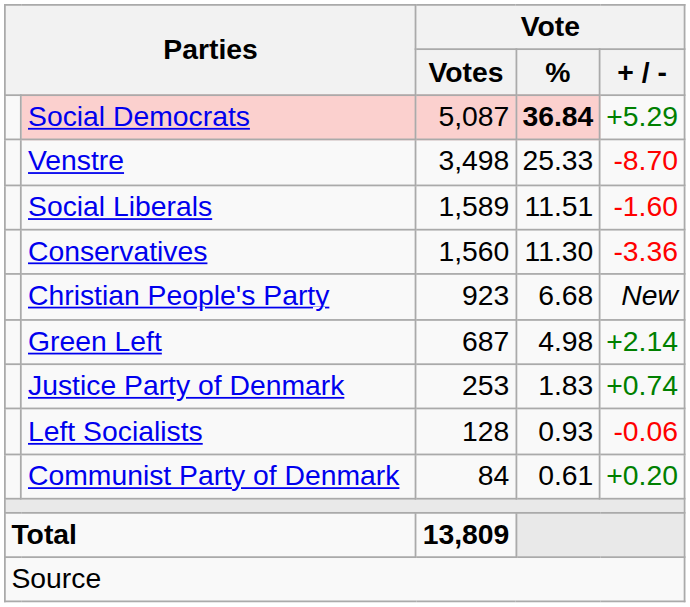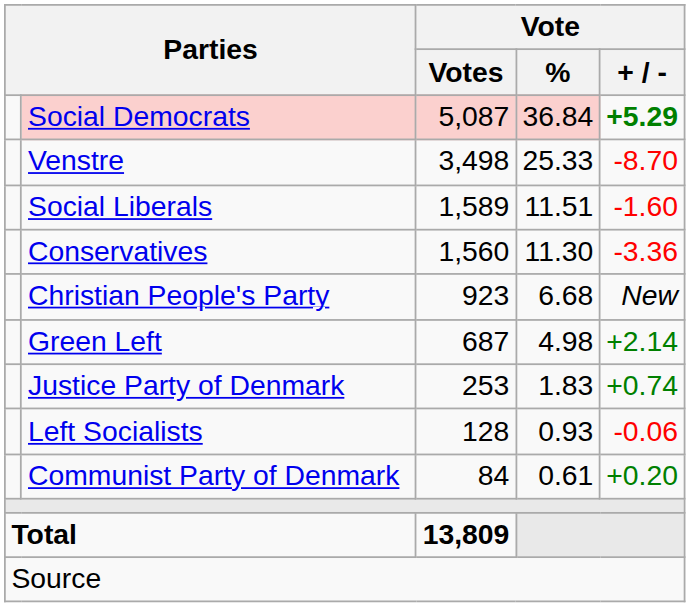(558, 116) bold -> (558, 116) normal
(642, 116) normal -> (642, 116) bold
